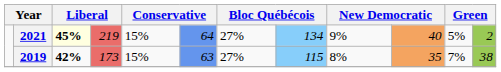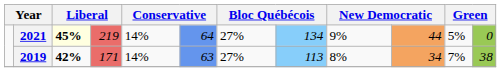(137, 35) 15% -> (137, 35) 14%
(435, 35) 40 -> (435, 35) 44
(489, 35) 2 -> (489, 35) 0
(109, 56) 173 -> (109, 56) 171
(137, 56) 15% -> (137, 56) 14%
(314, 56) 115 -> (314, 56) 113
(435, 56) 35 -> (435, 56) 34
